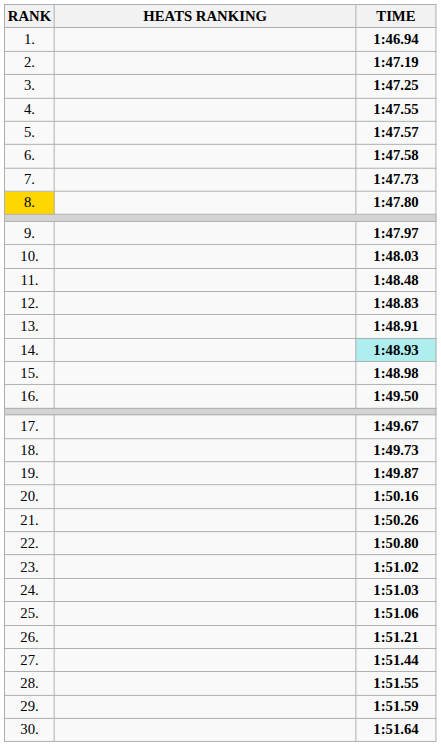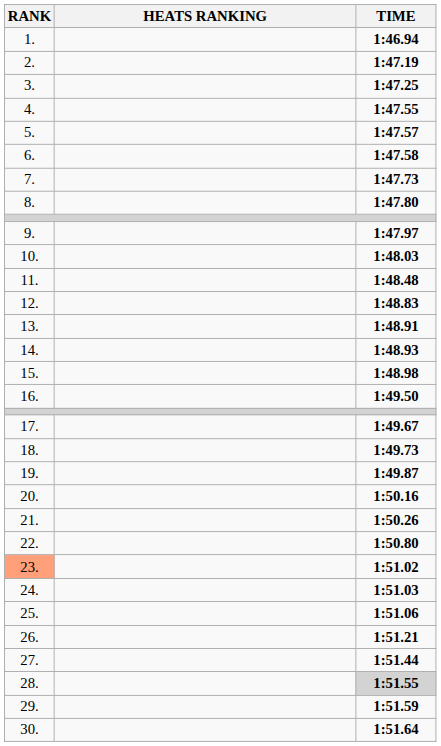(30, 202) gold background -> (30, 202) no background
(396, 349) paleturquoise background -> (396, 349) no background
(30, 566) no background -> (30, 566) lightsalmon background
(396, 683) no background -> (396, 683) lightgrey background
